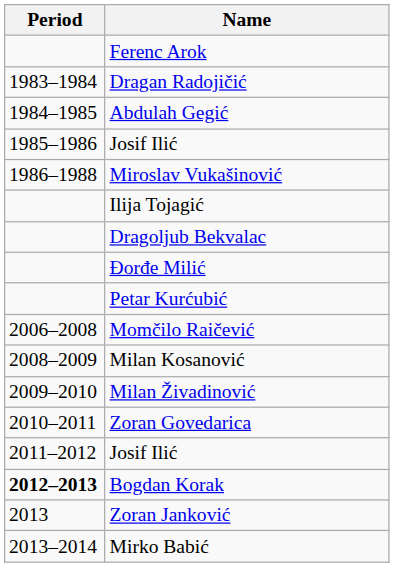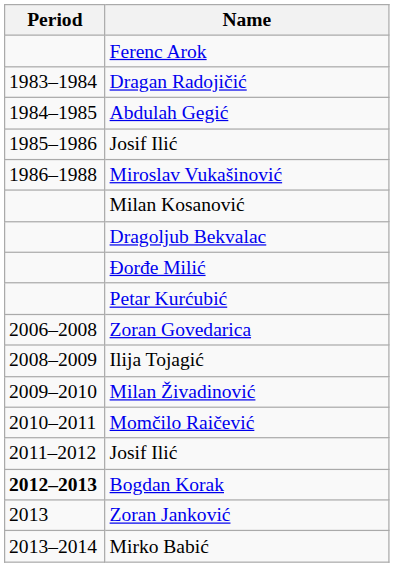(157, 205) Ilija Tojagić -> (177, 205) Milan Kosanović
(182, 329) Momčilo Raičević -> (180, 329) Zoran Govedarica
(177, 360) Milan Kosanović -> (157, 360) Ilija Tojagić
(180, 422) Zoran Govedarica -> (182, 422) Momčilo Raičević
